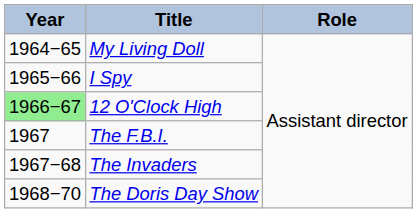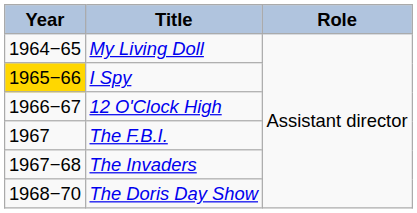(45, 78) no background -> (45, 78) gold background
(45, 107) lightgreen background -> (45, 107) no background
